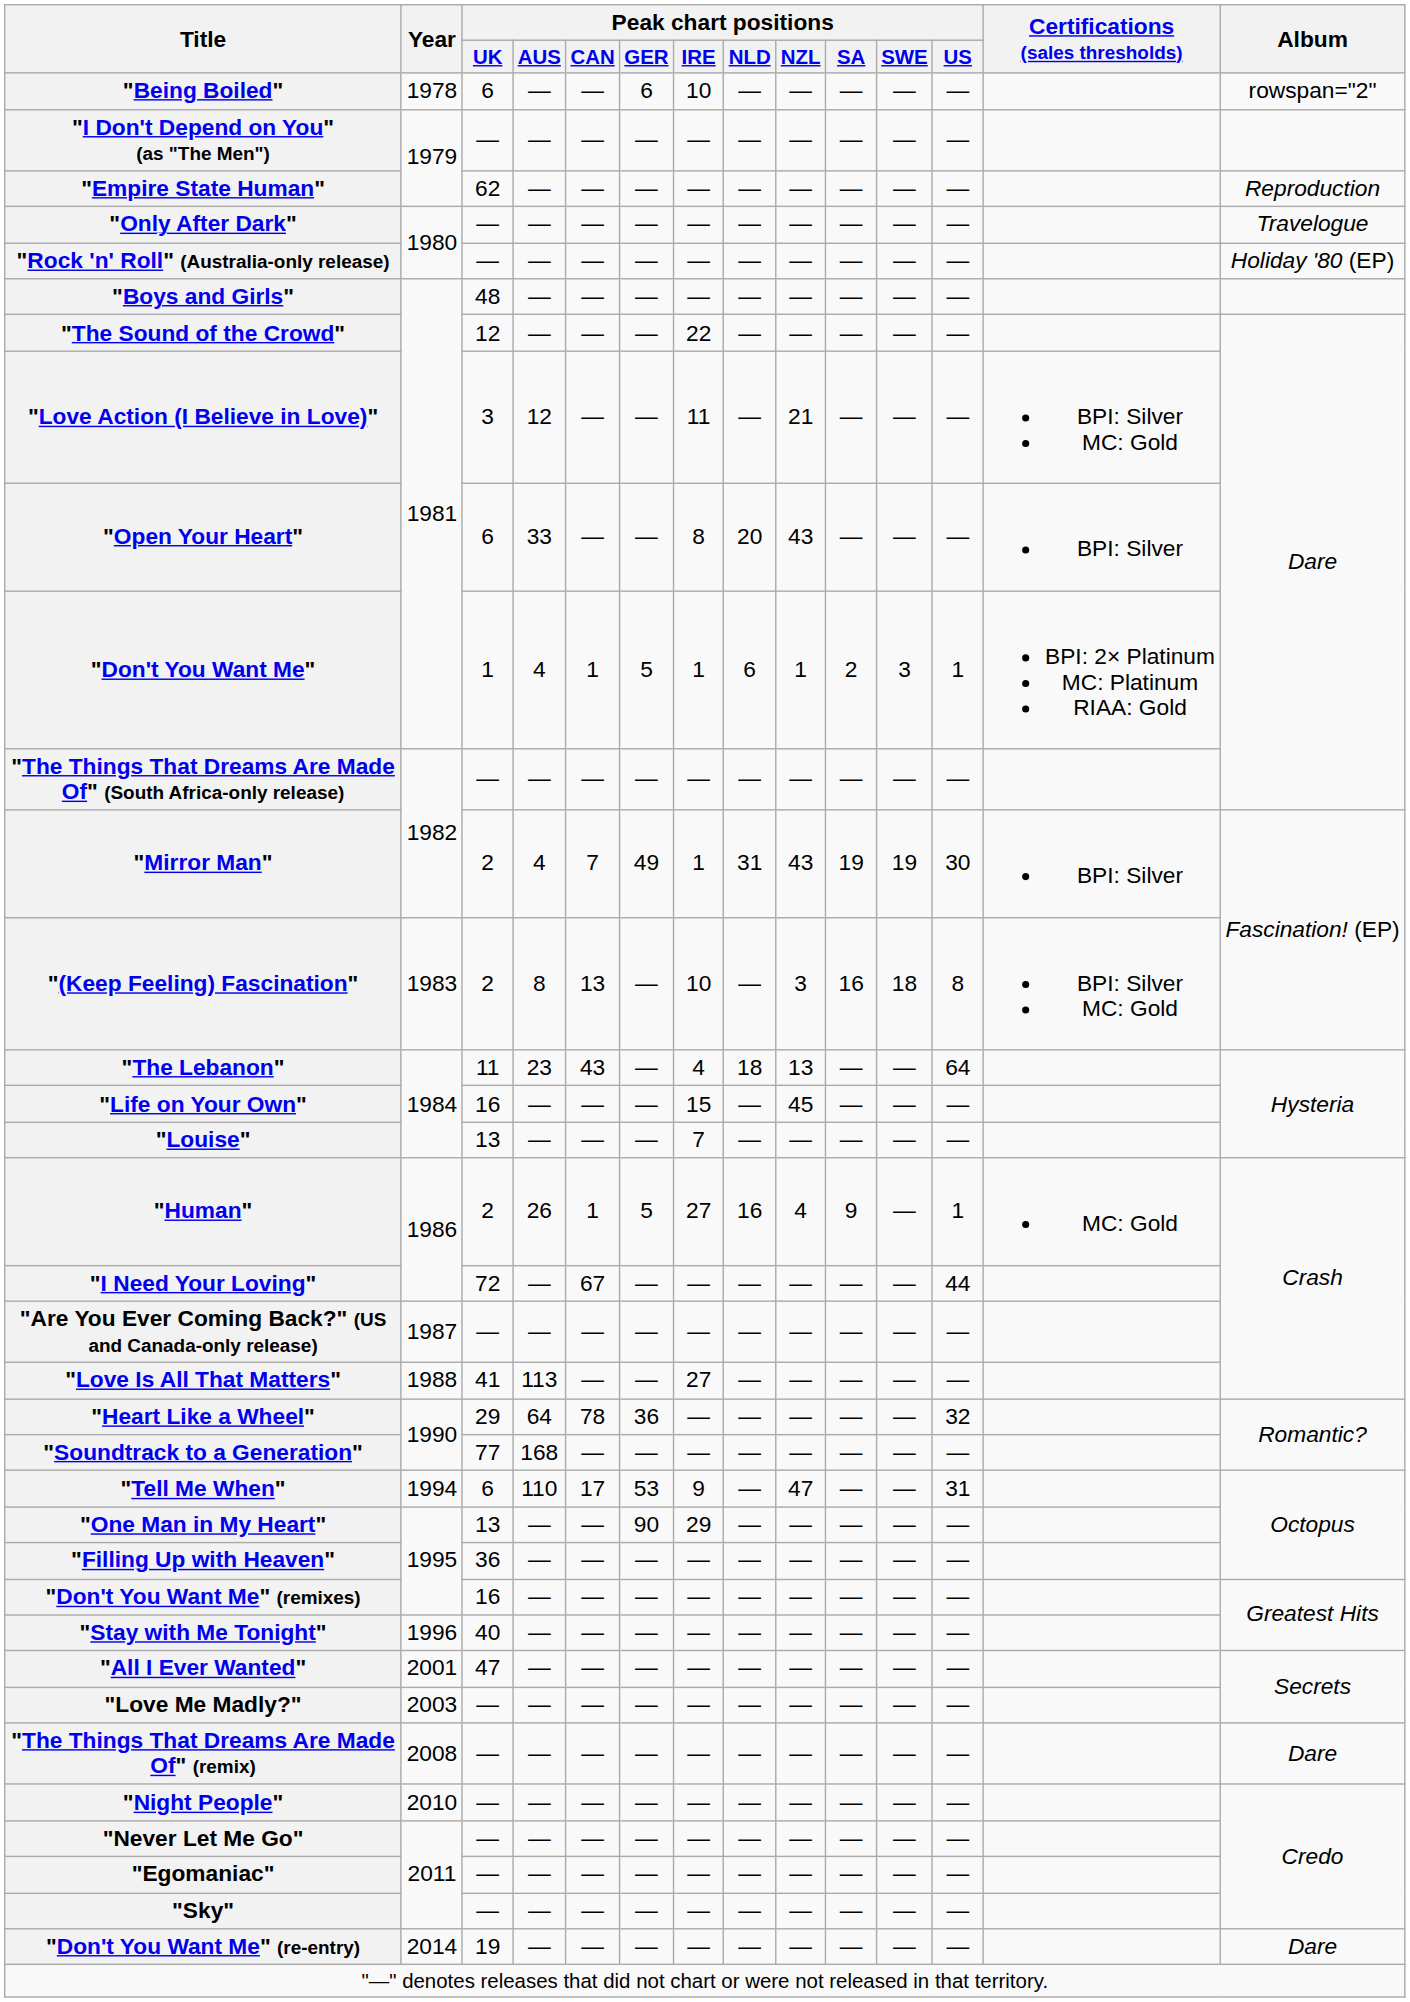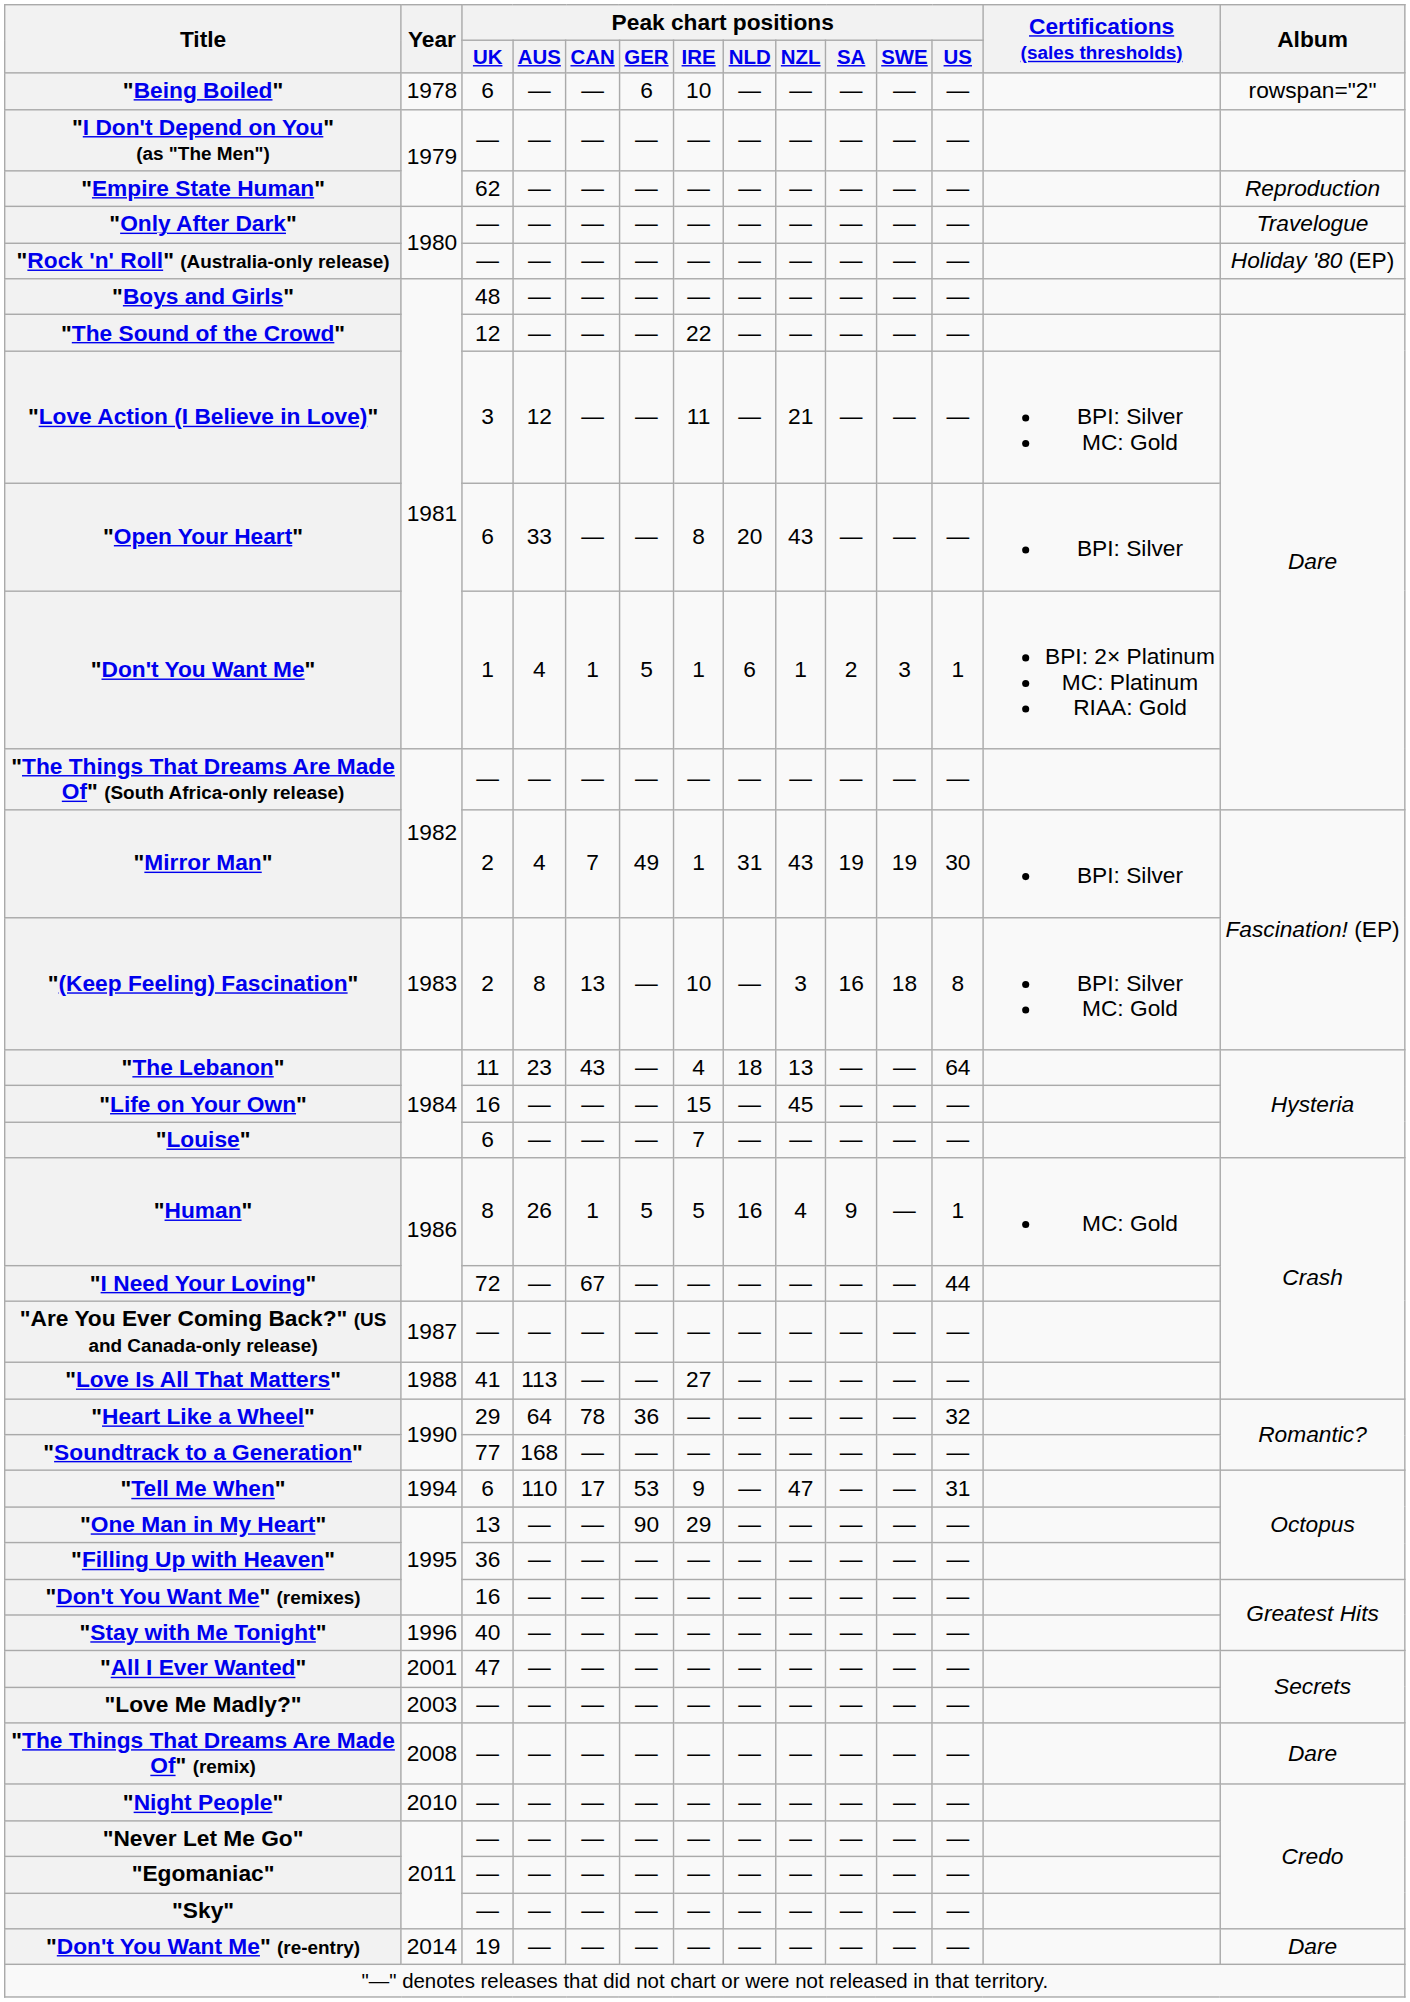(488, 1139) 13 -> (488, 1139) 6
(488, 1211) 2 -> (488, 1211) 8
(699, 1211) 27 -> (699, 1211) 5
